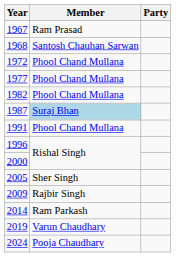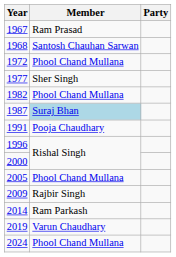(78, 78) Phool Chand Mullana -> (55, 78) Sher Singh
(78, 128) Phool Chand Mullana -> (68, 128) Pooja Chaudhary
(55, 177) Sher Singh -> (78, 177) Phool Chand Mullana
(68, 243) Pooja Chaudhary -> (78, 243) Phool Chand Mullana
